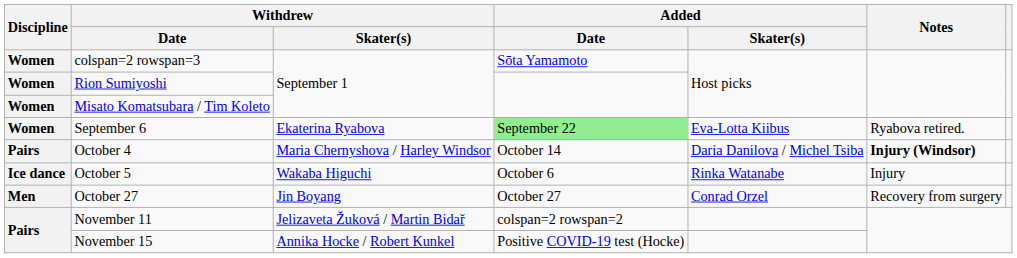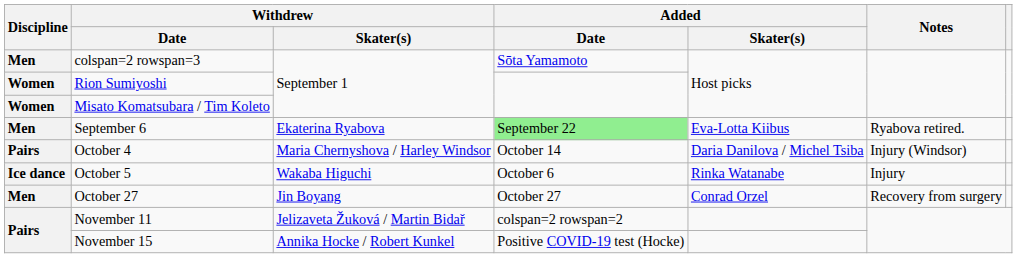(31, 60) Women -> (22, 60) Men
(31, 128) Women -> (22, 128) Men
(923, 151) bold -> (918, 151) normal
